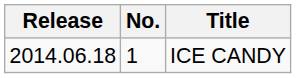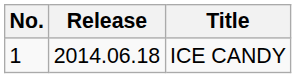columns swapped: (143, 21) <-> (63, 21)
